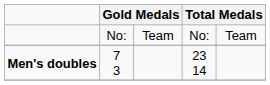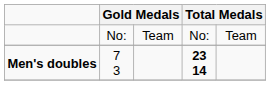(199, 63) normal -> (199, 63) bold
